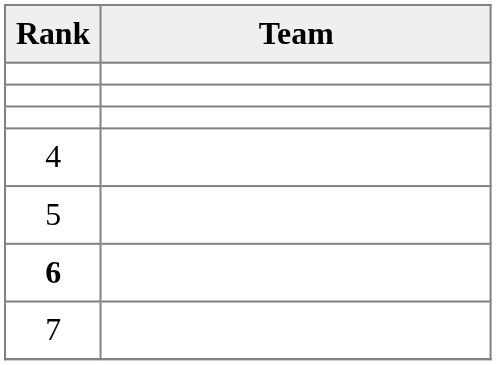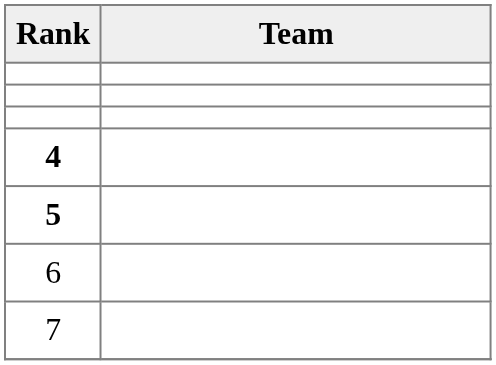(53, 156) normal -> (53, 156) bold
(53, 214) normal -> (53, 214) bold
(53, 272) bold -> (53, 272) normal
